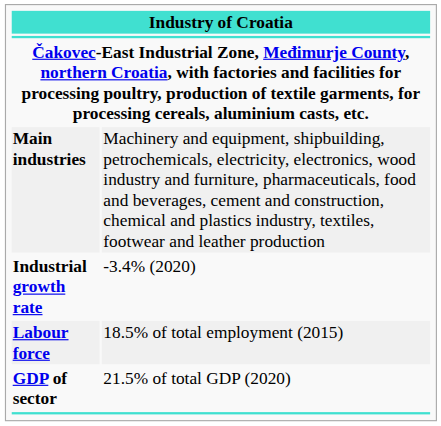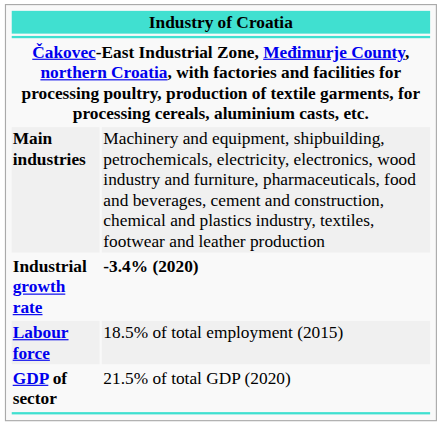(150, 266) normal -> (151, 266) bold
